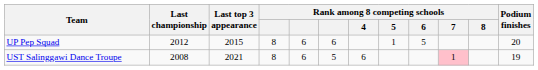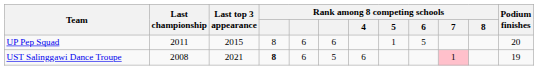(179, 42) 2012 -> (179, 42) 2011
(274, 58) normal -> (274, 58) bold
